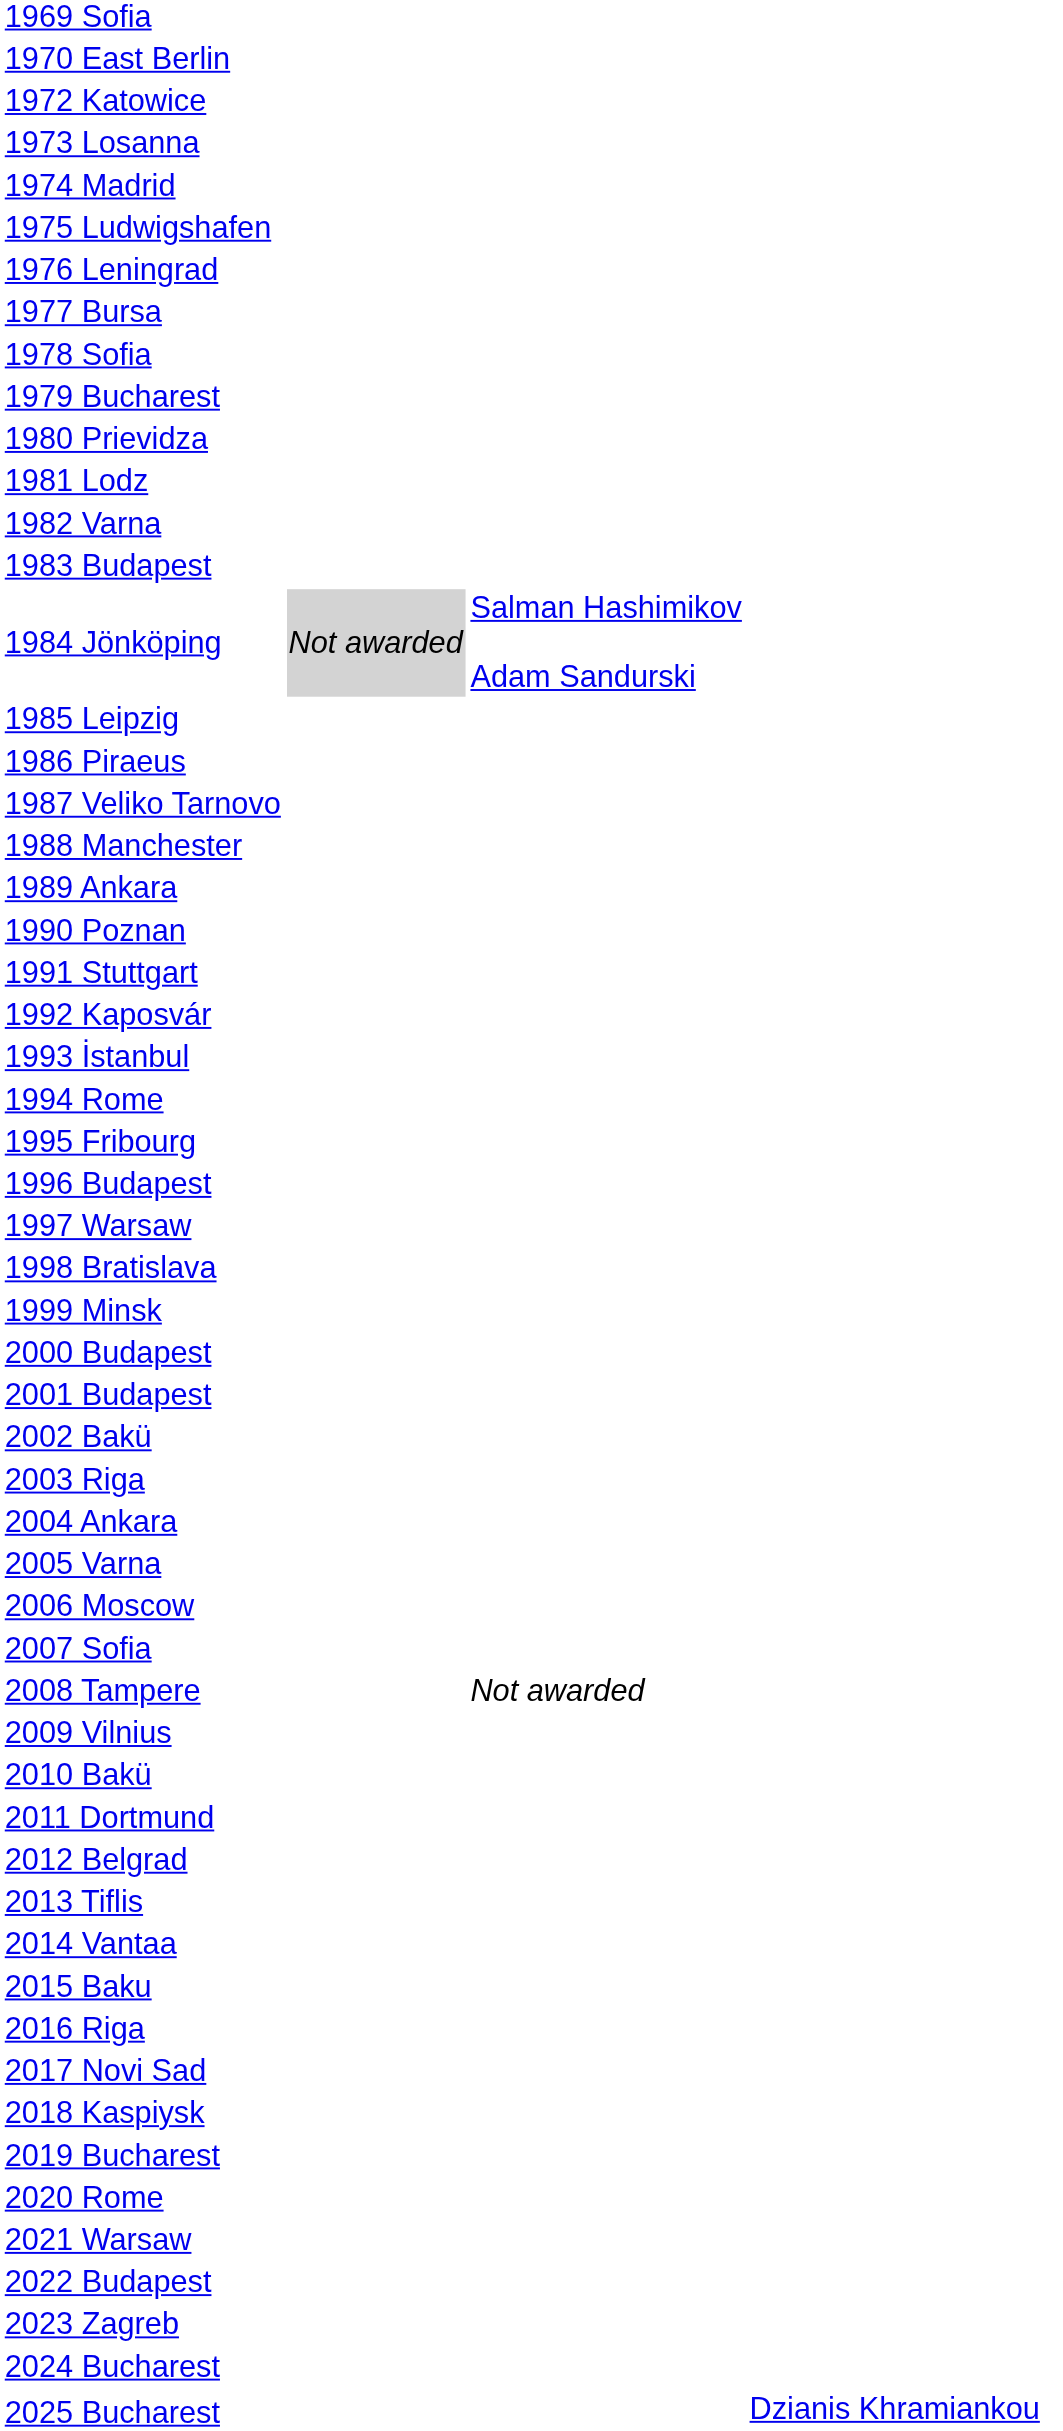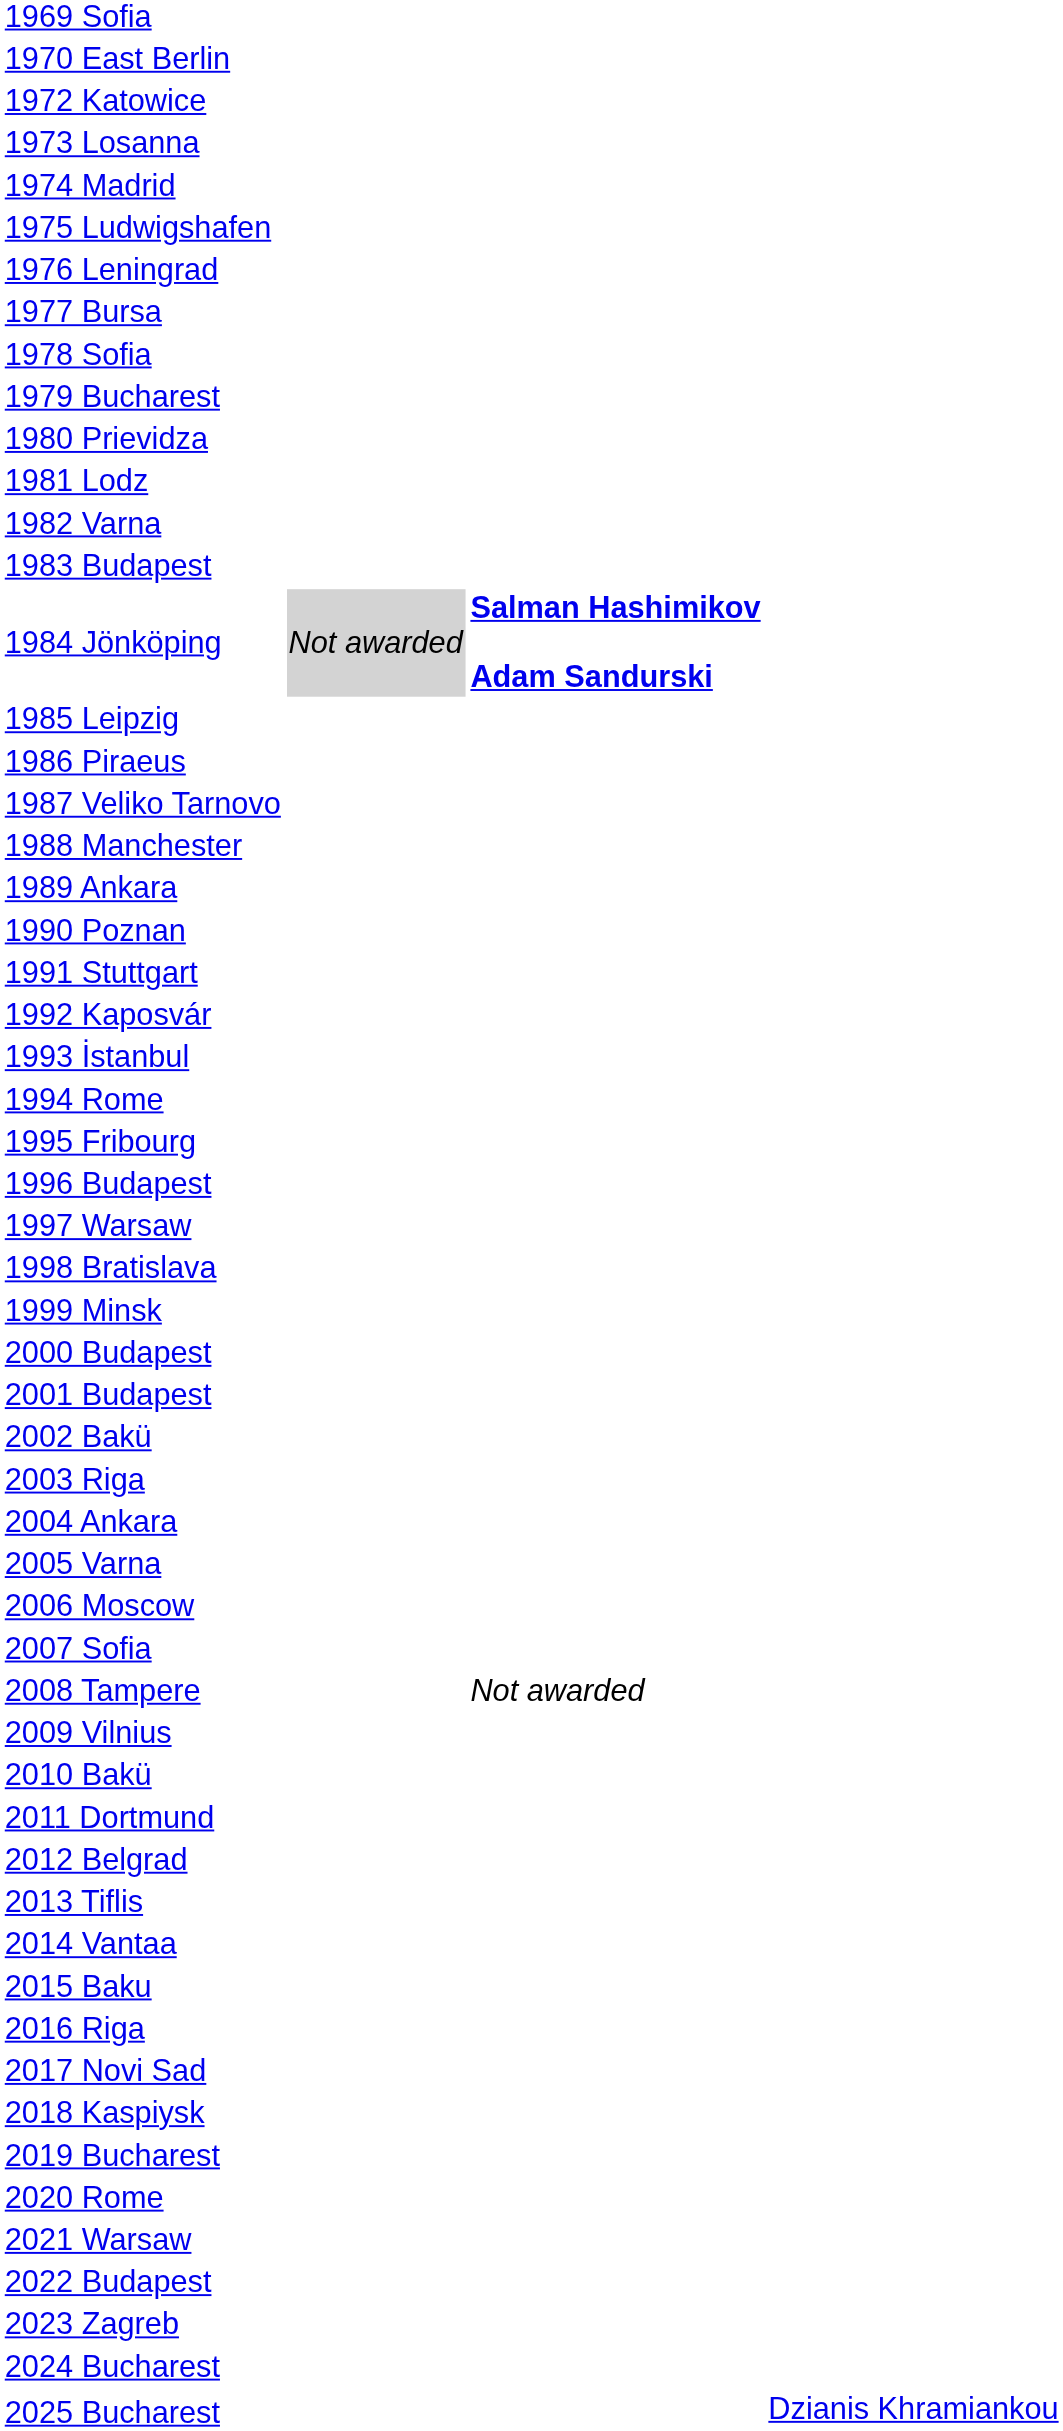(606, 642) normal -> (616, 642) bold
